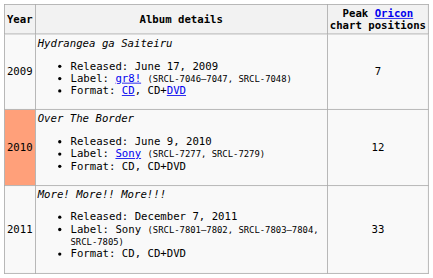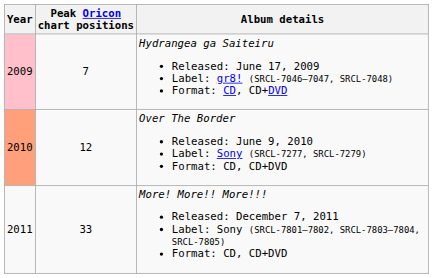columns swapped: (181, 19) <-> (378, 19)
(20, 72) no background -> (20, 72) pink background
